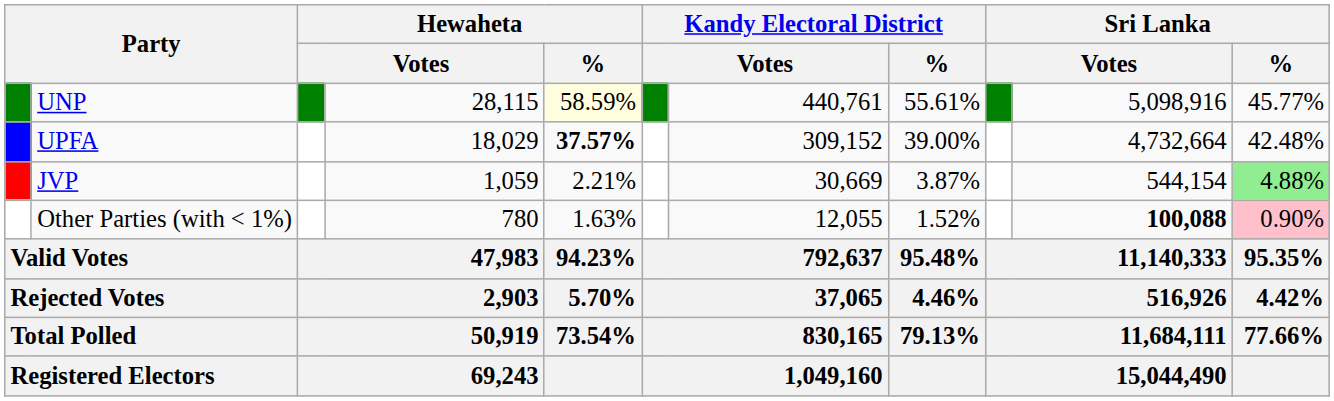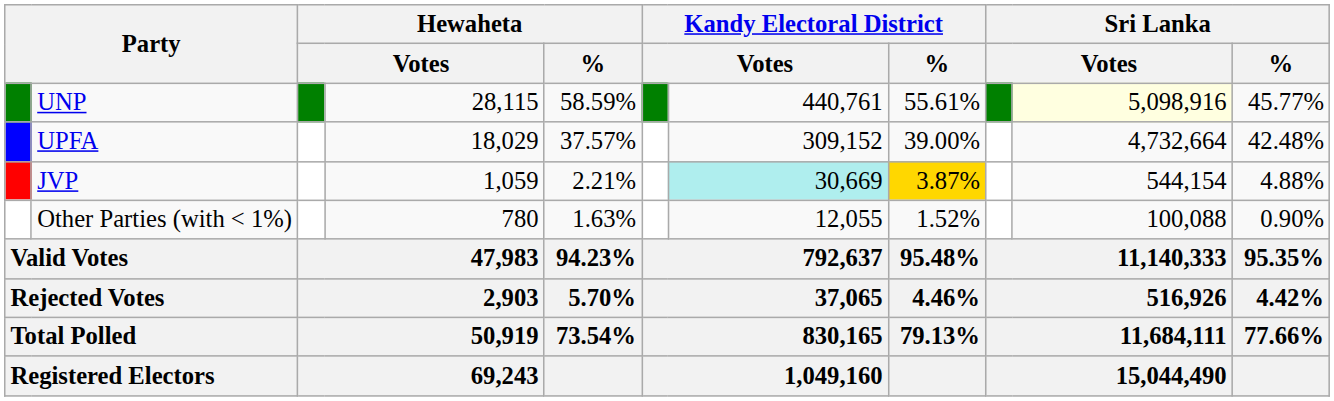(598, 102) lightyellow background -> (598, 102) no background
(1177, 102) no background -> (1177, 102) lightyellow background
(596, 141) bold -> (598, 141) normal
(849, 180) no background -> (849, 180) paleturquoise background
(948, 180) no background -> (948, 180) gold background
(1292, 180) lightgreen background -> (1292, 180) no background
(1187, 219) bold -> (1187, 219) normal
(1292, 219) pink background -> (1292, 219) no background
